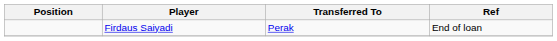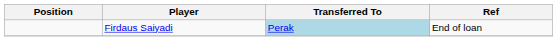(281, 28) no background -> (281, 28) lightblue background
